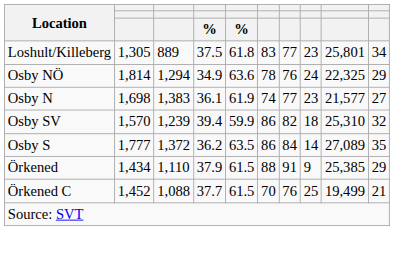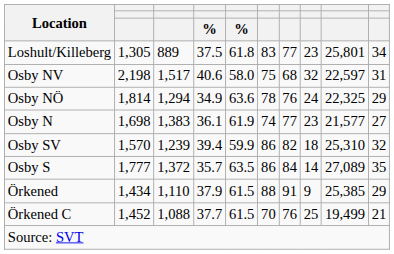+ row: (36, 75)
(209, 144) 36.2 -> (209, 168) 35.7
